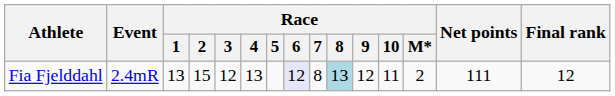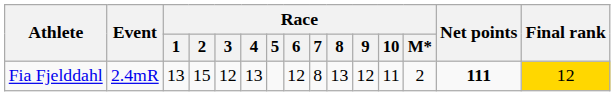(296, 76) lavender background -> (296, 76) no background
(339, 76) lightblue background -> (339, 76) no background
(479, 76) normal -> (479, 76) bold
(566, 76) no background -> (566, 76) gold background
